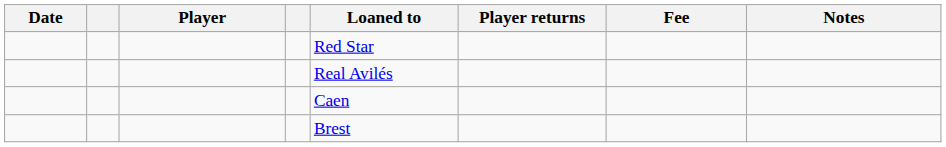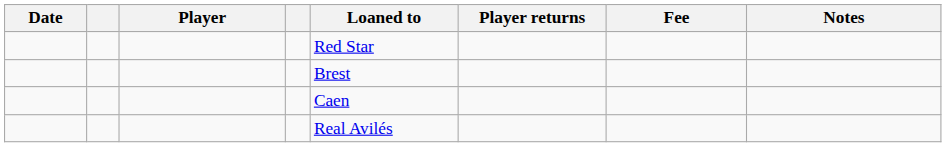(353, 73) Real Avilés -> (332, 73) Brest
(332, 127) Brest -> (353, 127) Real Avilés
